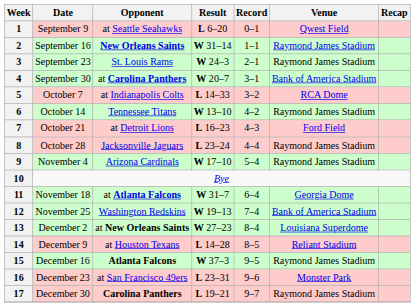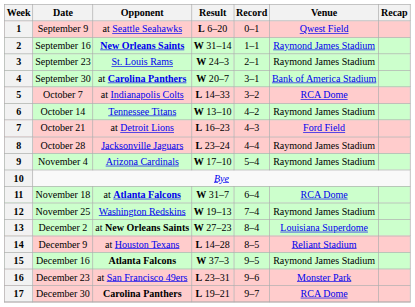(324, 194) Georgia Dome -> (324, 194) RCA Dome
(324, 211) Bank of America Stadium -> (324, 211) Raymond James Stadium
(324, 294) Raymond James Stadium -> (324, 294) RCA Dome
